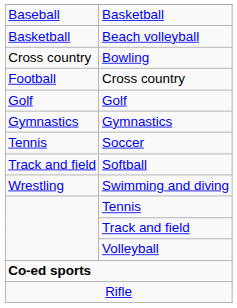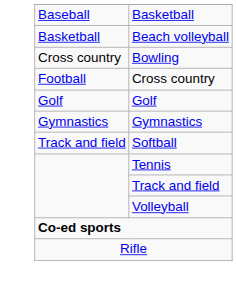- row: (123, 143)
- row: (166, 185)
